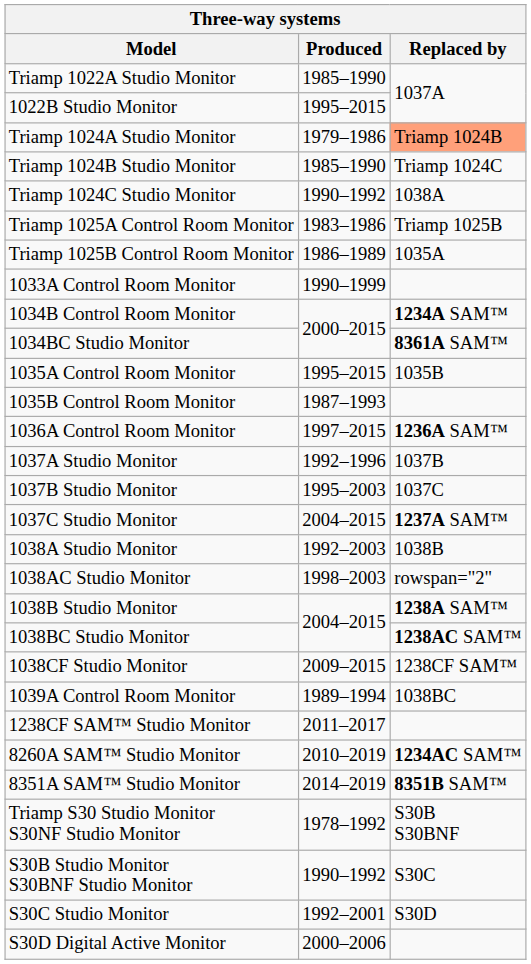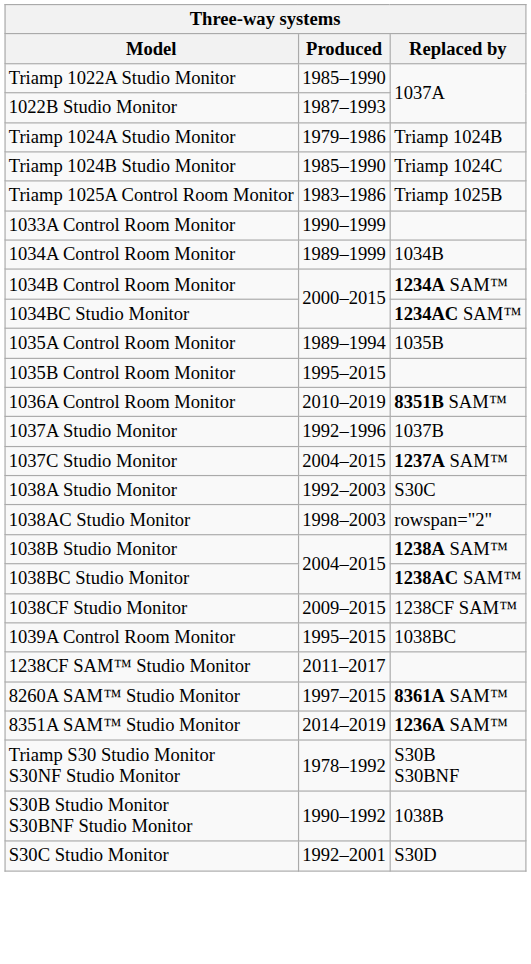(344, 107) 1995–2015 -> (344, 107) 1987–1993
(448, 136) lightsalmon background -> (448, 136) no background
- row: (122, 195)
- row: (151, 254)
+ row: (122, 254)
(451, 343) 8361A SAM™ -> (458, 313) 1234AC SAM™
(344, 372) 1995–2015 -> (344, 343) 1989–1994
(344, 401) 1987–1993 -> (344, 372) 1995–2015
(344, 431) 1997–2015 -> (344, 401) 2010–2019
(451, 431) 1236A SAM™ -> (451, 401) 8351B SAM™
- row: (93, 490)
(419, 549) 1038B -> (415, 490) S30C
(344, 696) 1989–1994 -> (344, 637) 1995–2015
(344, 755) 2010–2019 -> (344, 696) 1997–2015
(458, 755) 1234AC SAM™ -> (451, 696) 8361A SAM™
(451, 784) 8351B SAM™ -> (451, 725) 1236A SAM™
(415, 874) S30C -> (419, 815) 1038B
- row: (117, 944)
